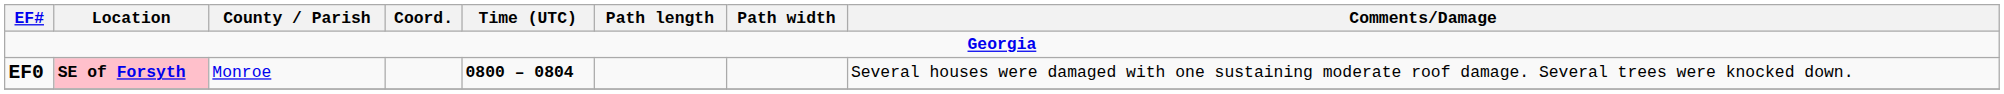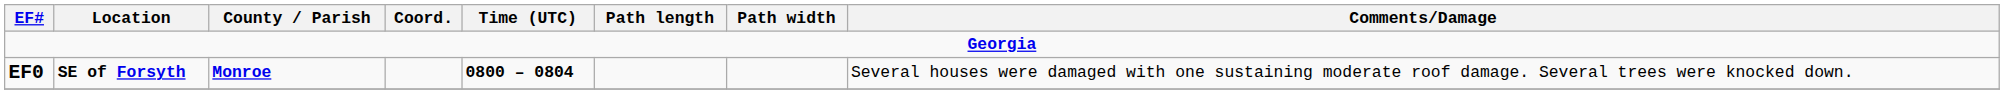(122, 73) pink background -> (122, 73) no background
(242, 73) normal -> (242, 73) bold
